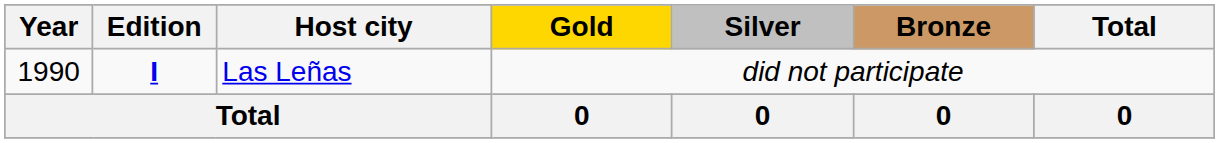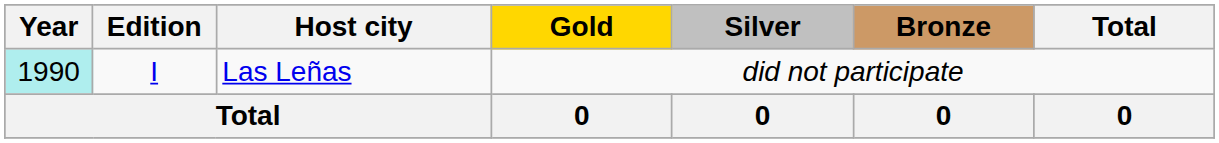(49, 71) no background -> (49, 71) paleturquoise background
(154, 71) bold -> (154, 71) normal
